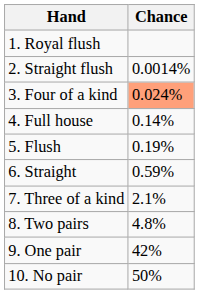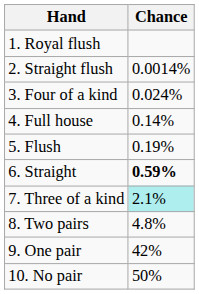(157, 95) lightsalmon background -> (157, 95) no background
(153, 172) normal -> (154, 172) bold
(149, 198) no background -> (149, 198) paleturquoise background
